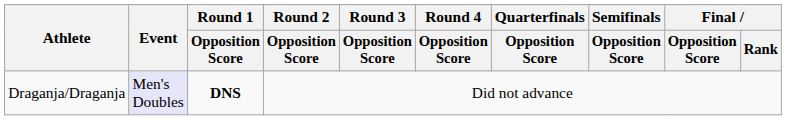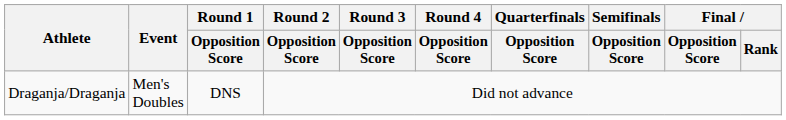(158, 93) lavender background -> (158, 93) no background
(225, 93) bold -> (225, 93) normal
